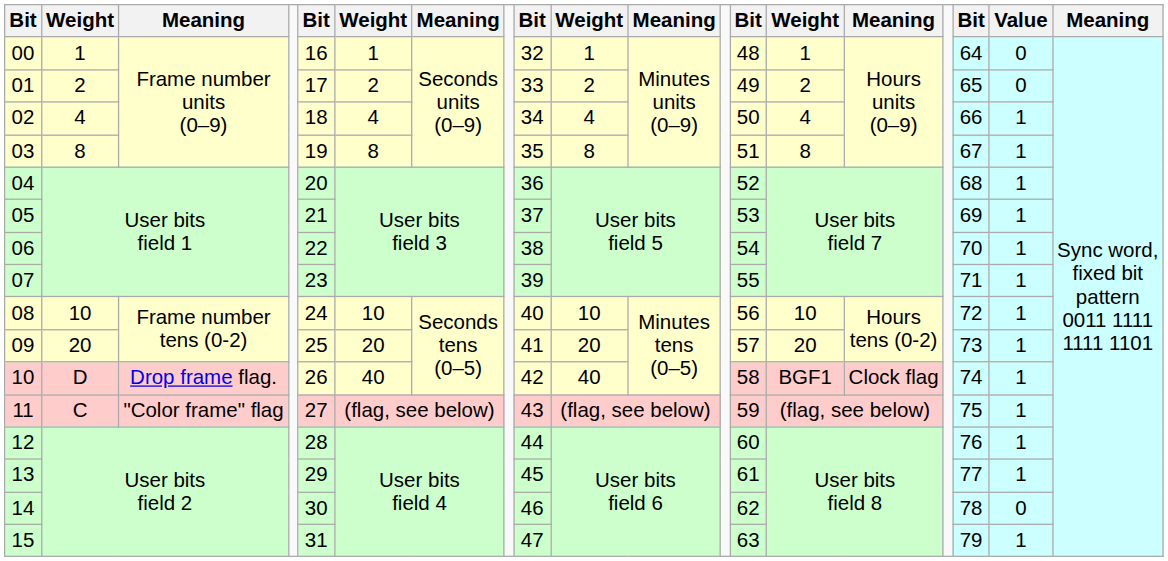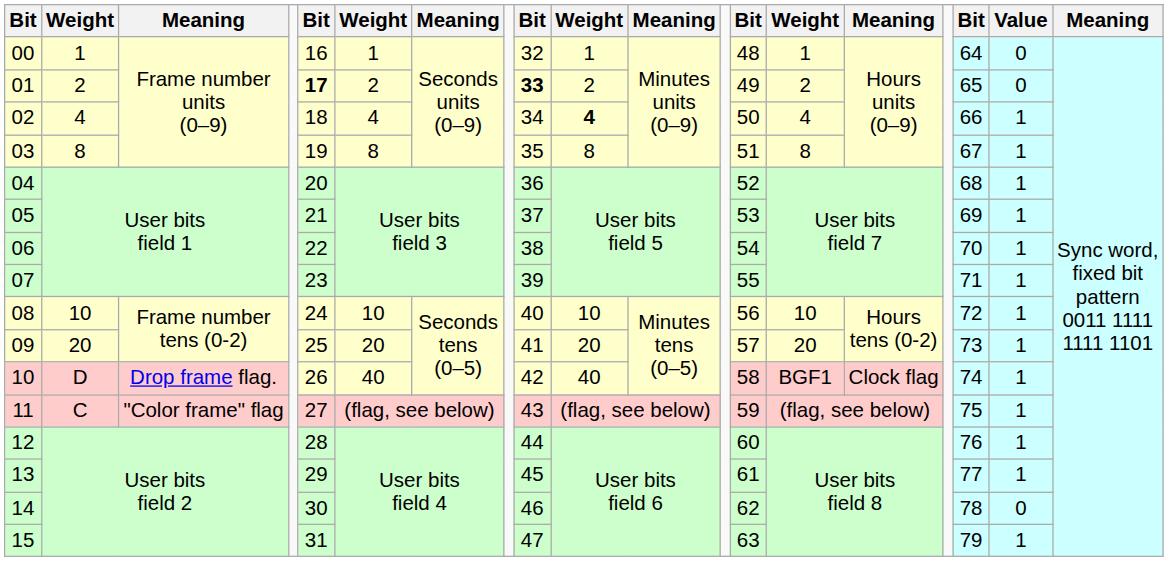(316, 85) normal -> (316, 85) bold
(532, 85) normal -> (532, 85) bold
(589, 118) normal -> (589, 118) bold
